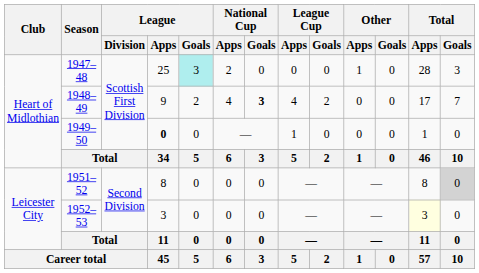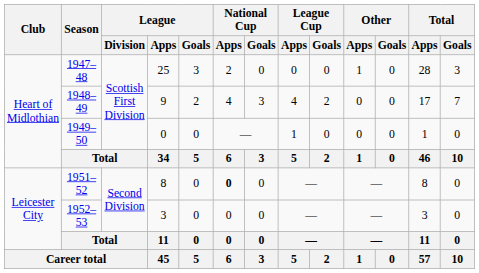(196, 70) paleturquoise background -> (196, 70) no background
(261, 102) bold -> (261, 102) normal
(163, 133) bold -> (163, 133) normal
(229, 184) normal -> (229, 184) bold
(457, 184) lightgrey background -> (457, 184) no background
(425, 215) lightyellow background -> (425, 215) no background
